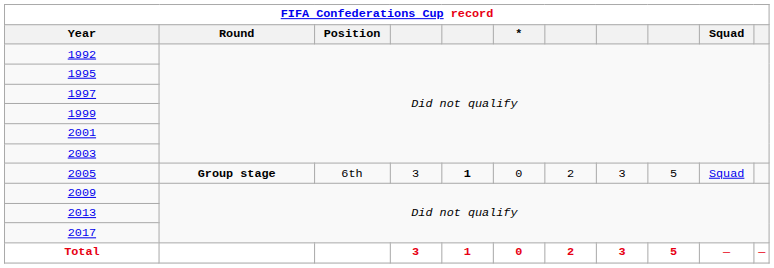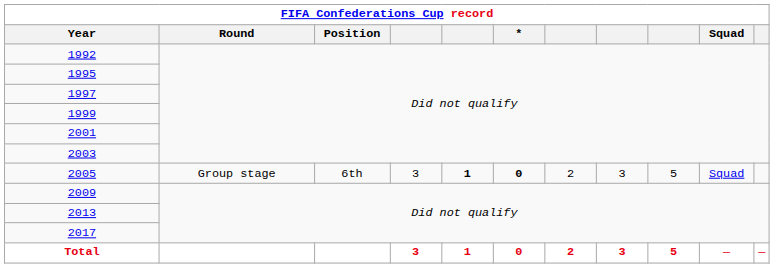(237, 173) bold -> (237, 173) normal
(519, 173) normal -> (519, 173) bold
